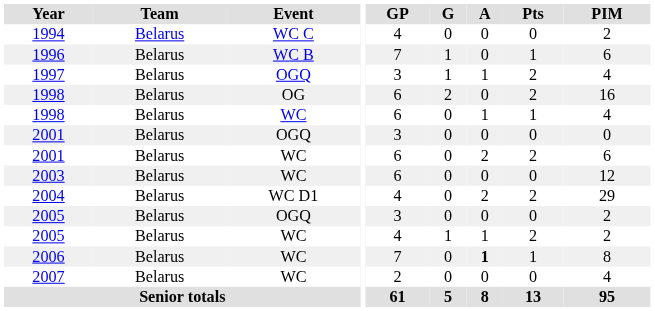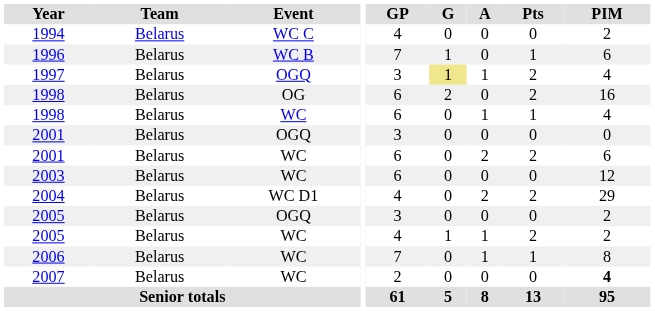(448, 74) no background -> (448, 74) khaki background
(485, 256) bold -> (485, 256) normal
(607, 276) normal -> (607, 276) bold
